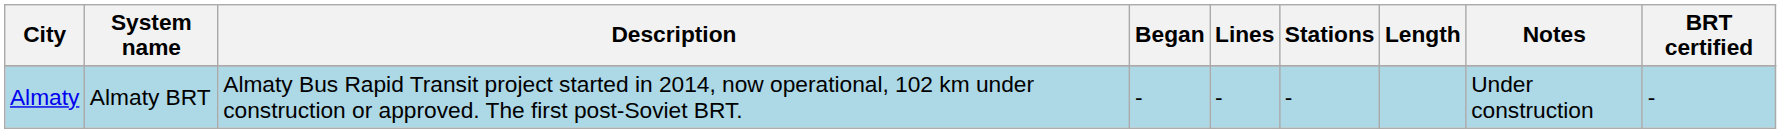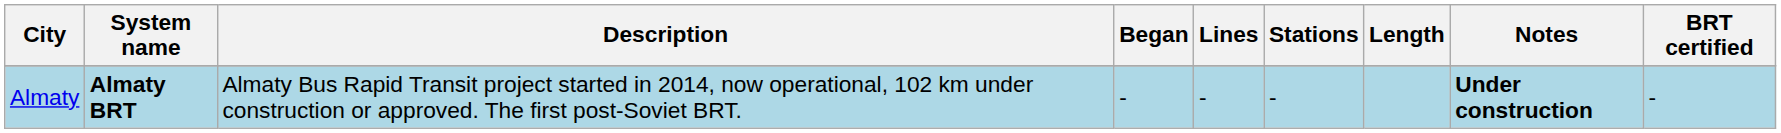(150, 96) normal -> (128, 96) bold
(1532, 96) normal -> (1524, 96) bold
